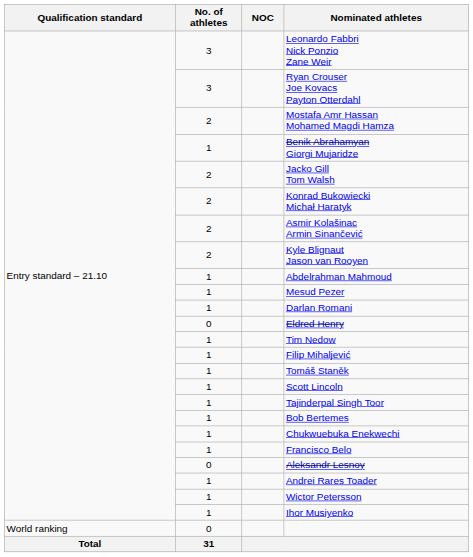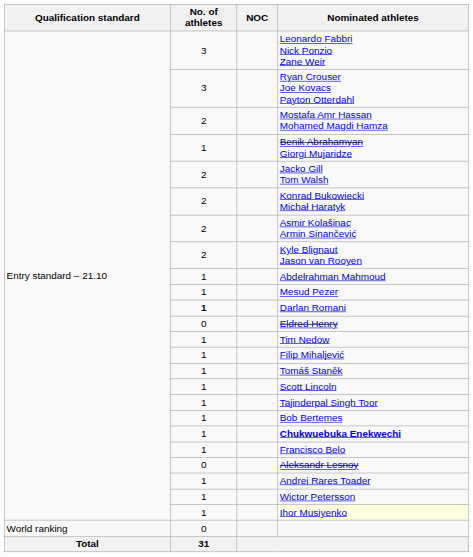(209, 308) normal -> (204, 308) bold
(343, 434) normal -> (340, 434) bold
(320, 512) no background -> (313, 512) lightyellow background
